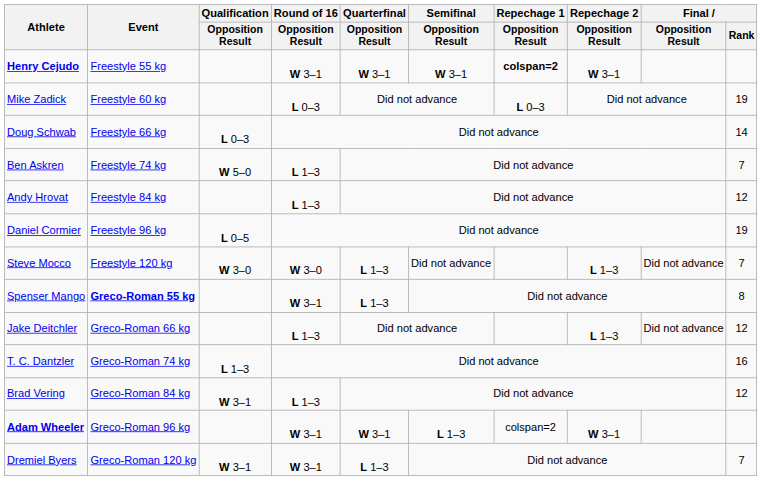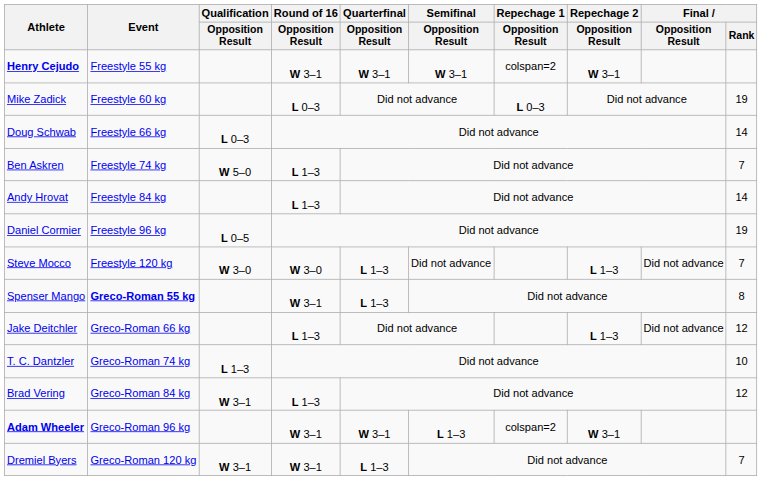(531, 67) bold -> (531, 67) normal
(742, 198) 12 -> (742, 198) 14
(742, 362) 16 -> (742, 362) 10
